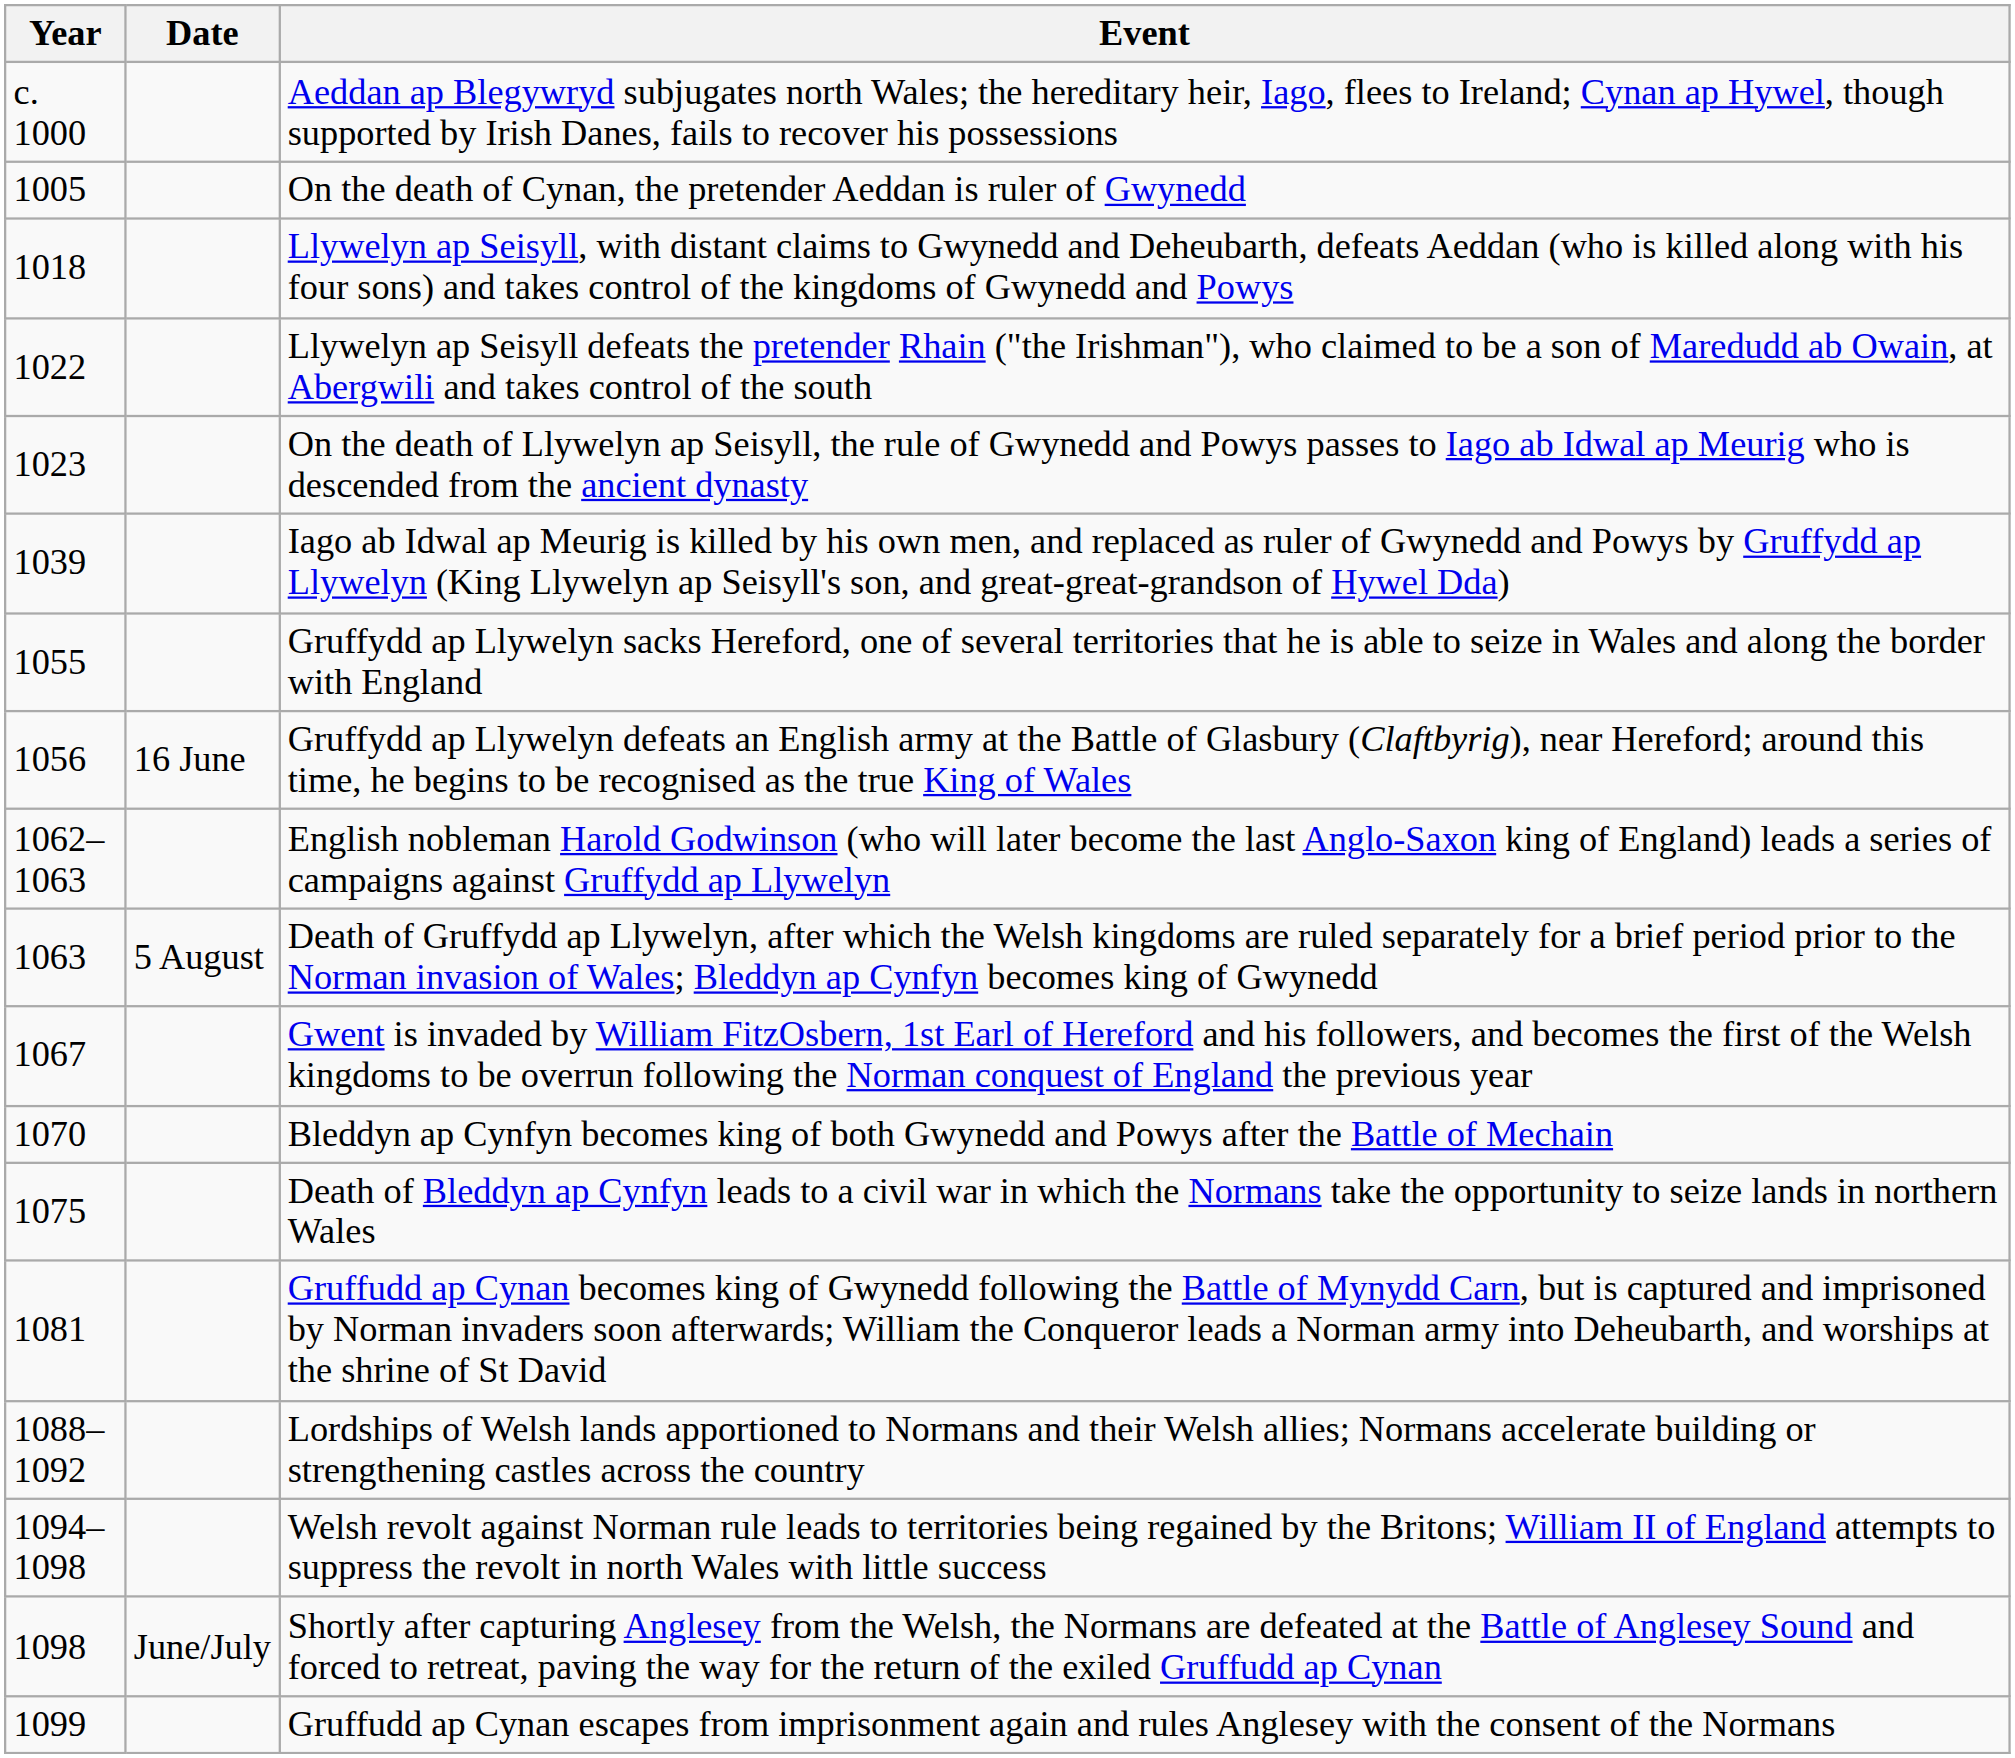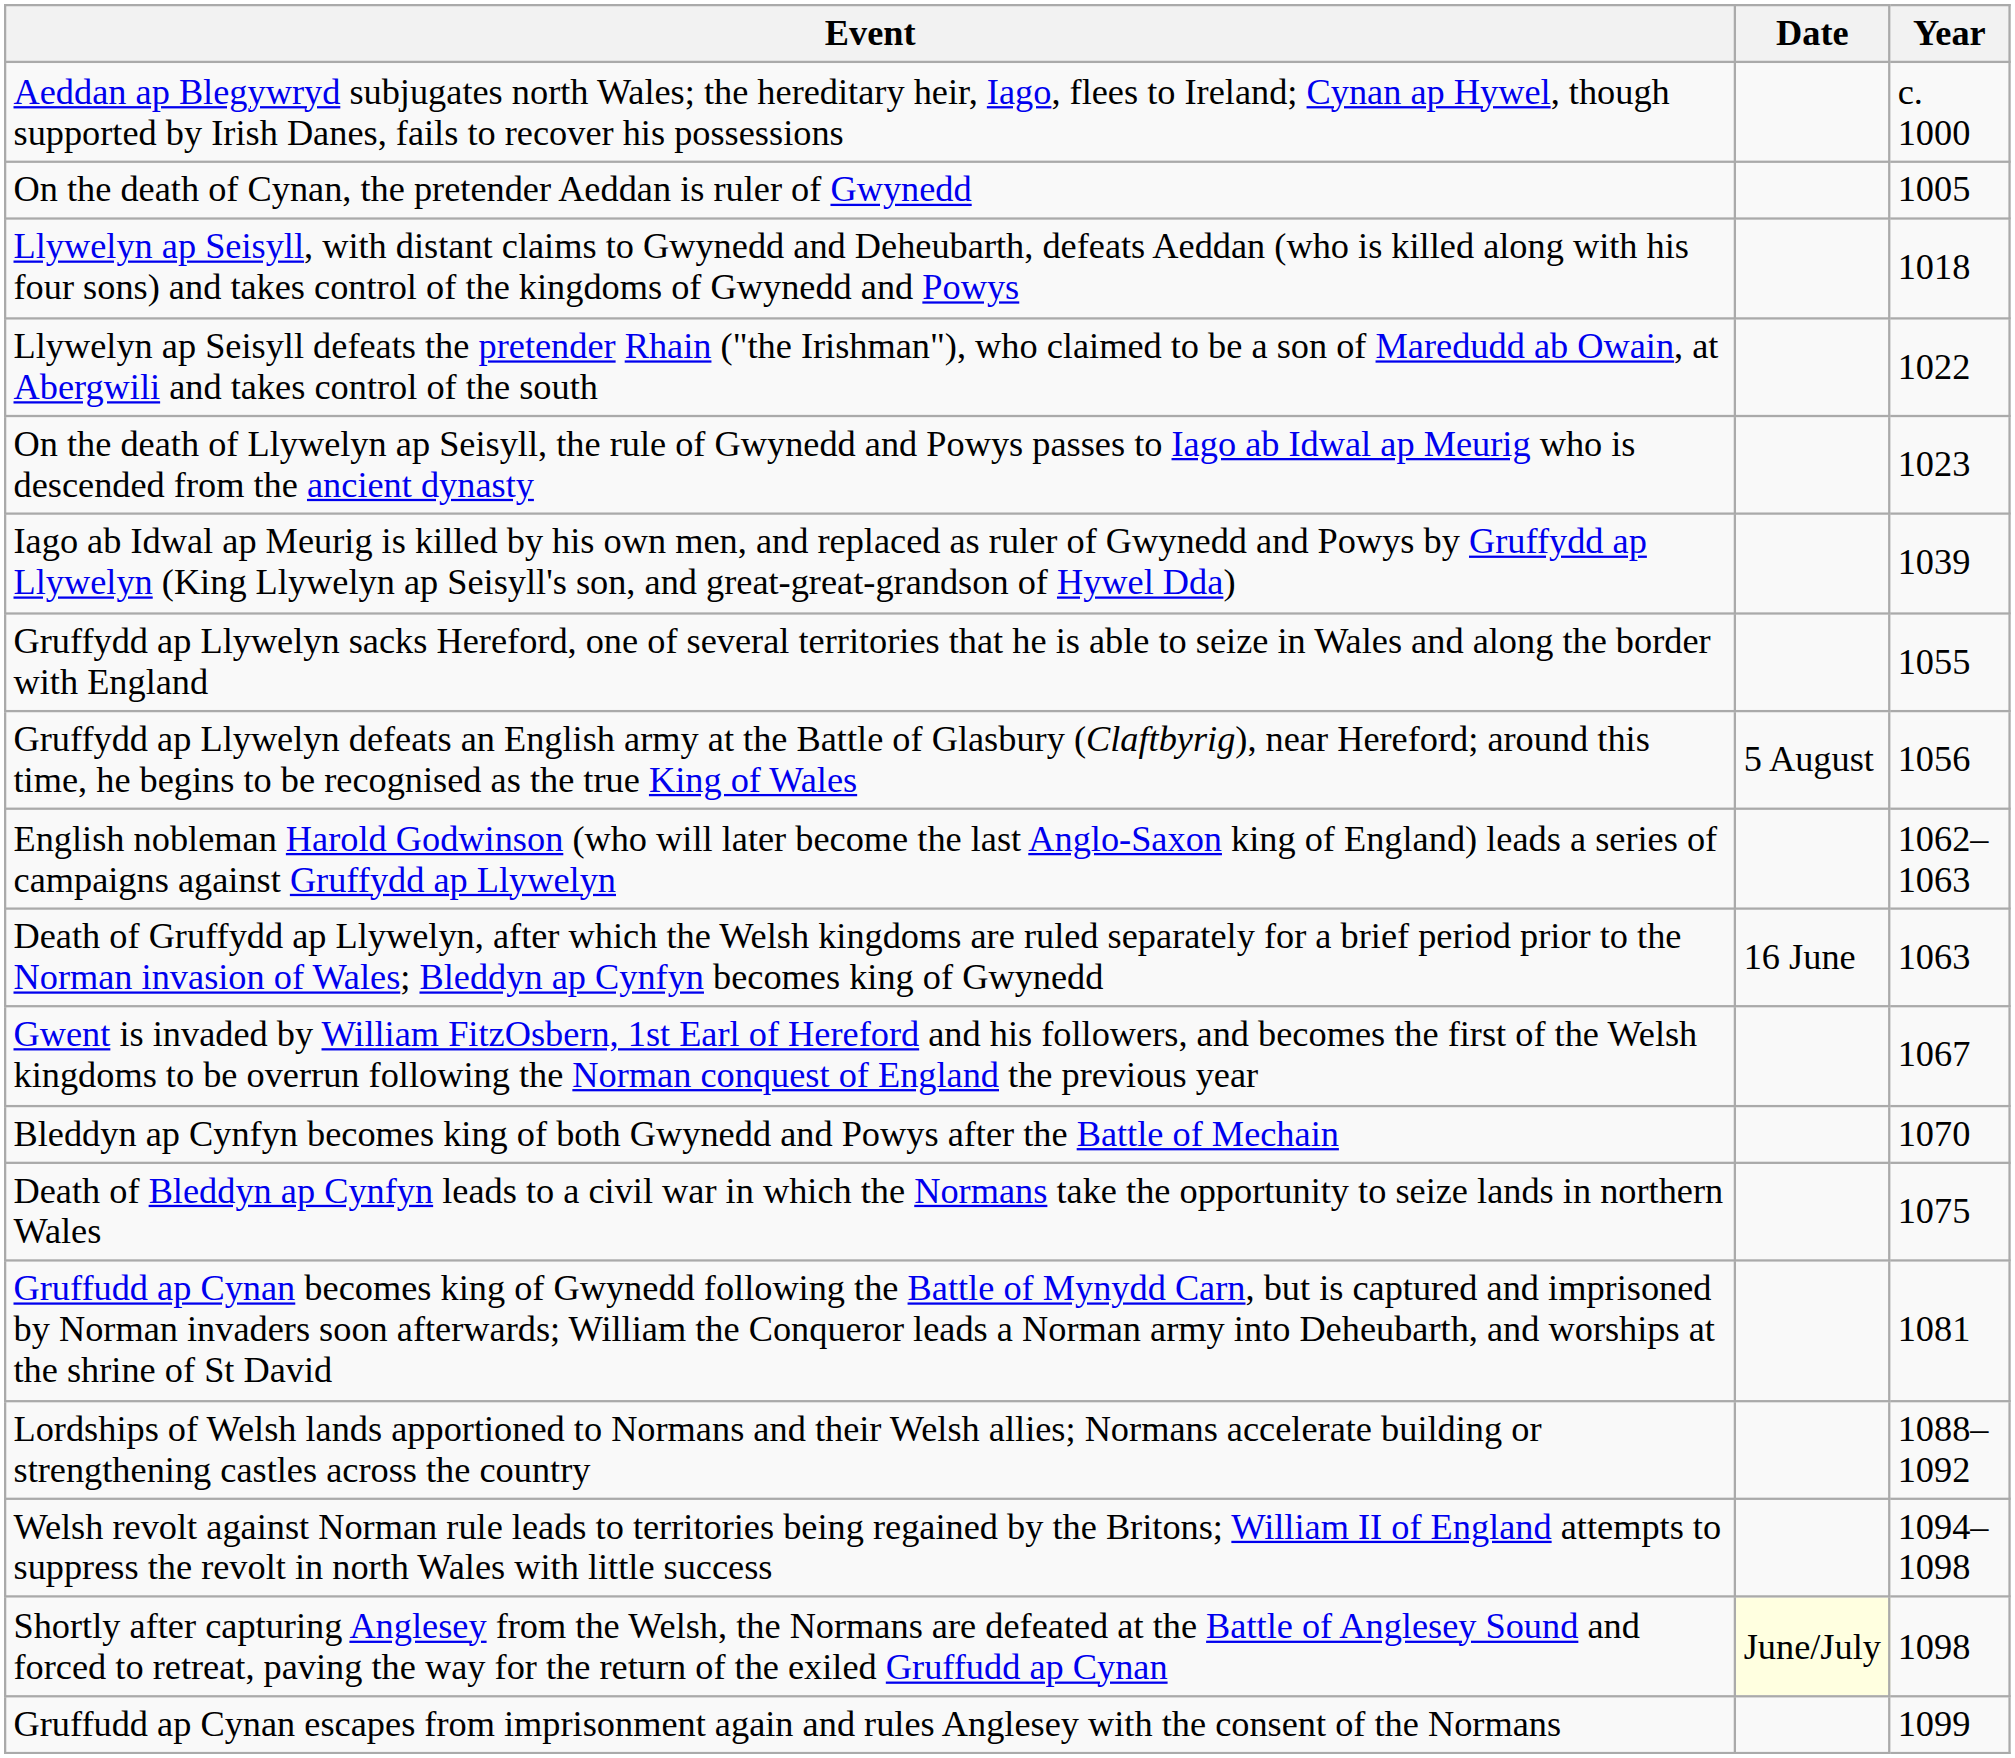columns swapped: (65, 33) <-> (1144, 33)
(190, 759) 16 June -> (1809, 759) 5 August
(199, 956) 5 August -> (1800, 956) 16 June
(202, 1645) no background -> (1812, 1645) lightyellow background
